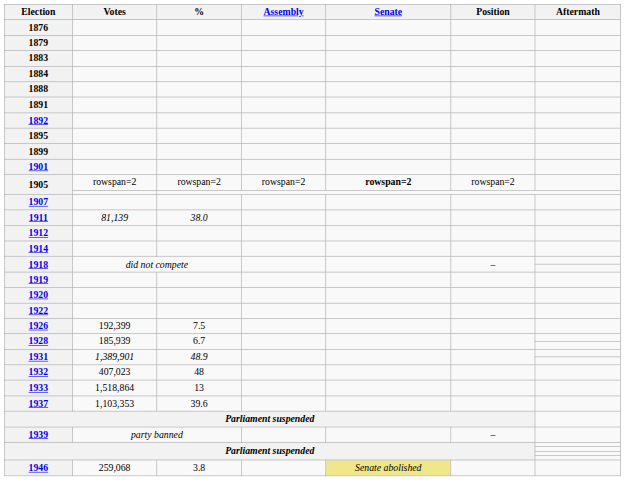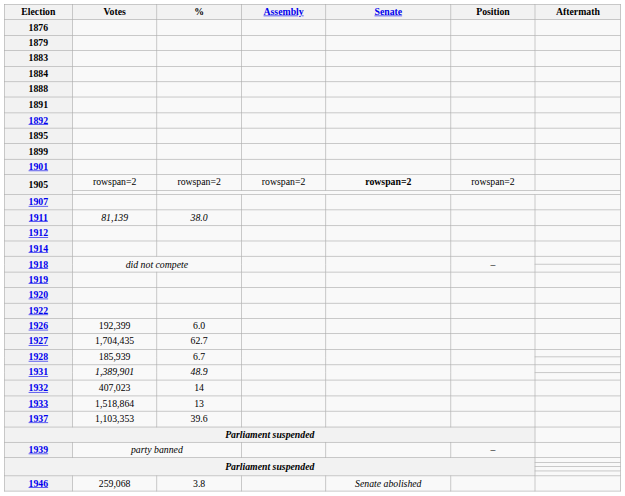(199, 326) 7.5 -> (199, 326) 6.0
+ row: (38, 341)
(199, 372) 48 -> (199, 388) 14
(388, 468) khaki background -> (388, 483) no background
